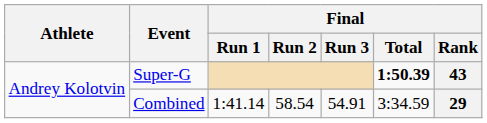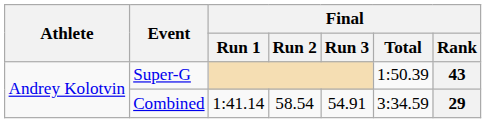(403, 75) bold -> (403, 75) normal
